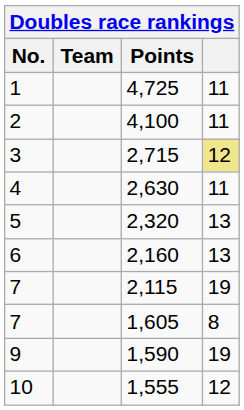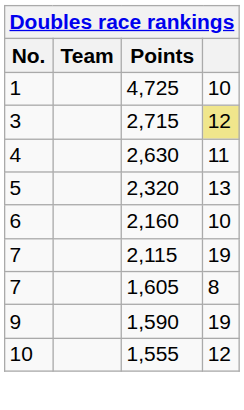(219, 88) 11 -> (219, 88) 10
- row: (153, 121)
(219, 254) 13 -> (219, 221) 10
